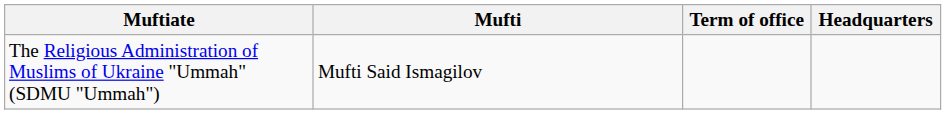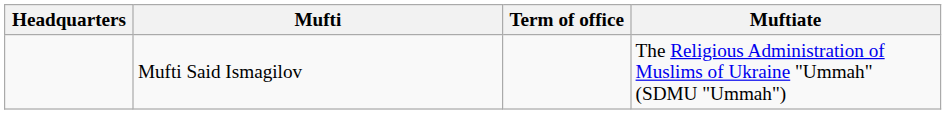columns swapped: (159, 19) <-> (876, 19)
